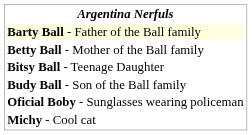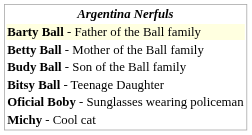(86, 67) Bitsy Ball - Teenage Daughter -> (97, 67) Budy Ball - Son of the Ball family
(97, 84) Budy Ball - Son of the Ball family -> (86, 84) Bitsy Ball - Teenage Daughter
